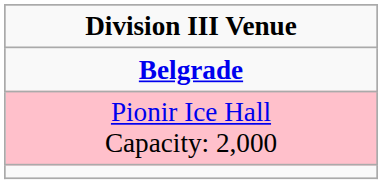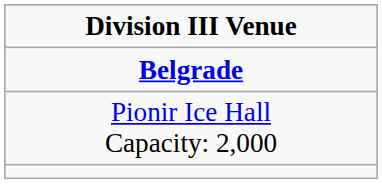(191, 127) pink background -> (191, 127) no background
